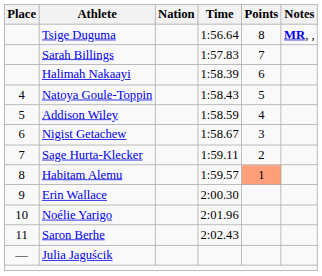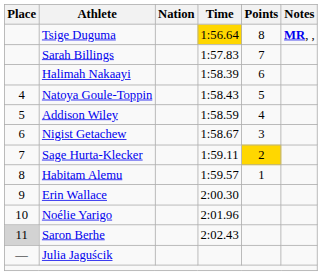(220, 34) no background -> (220, 34) gold background
(261, 154) no background -> (261, 154) gold background
(261, 174) lightsalmon background -> (261, 174) no background
(22, 235) no background -> (22, 235) lightgrey background
